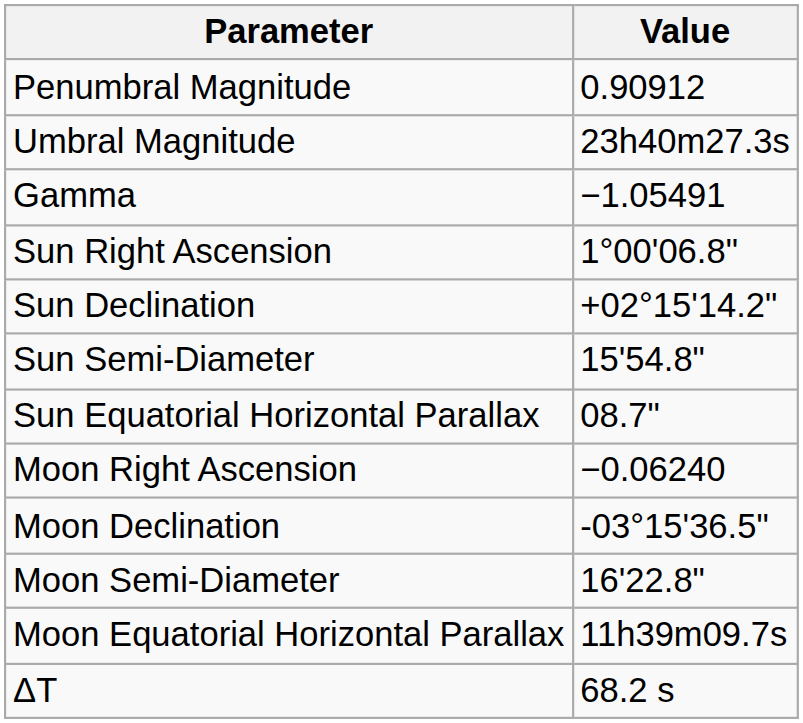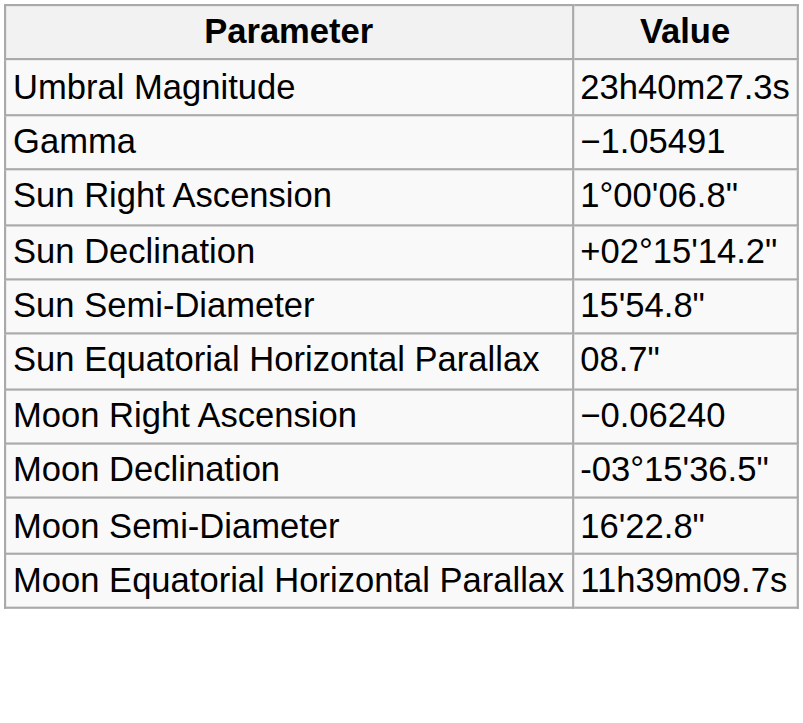- row: (182, 86)
- row: (35, 689)
